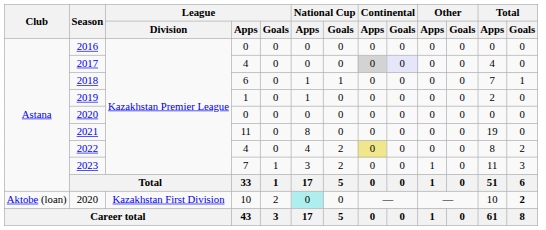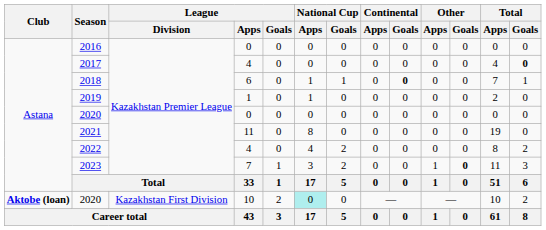(372, 64) lightgrey background -> (375, 64) no background
(402, 64) lavender background -> (405, 64) no background
(522, 64) normal -> (525, 64) bold
(402, 81) normal -> (405, 81) bold
(372, 149) khaki background -> (375, 149) no background
(462, 166) normal -> (465, 166) bold
(37, 200) normal -> (38, 200) bold
(522, 200) bold -> (525, 200) normal
